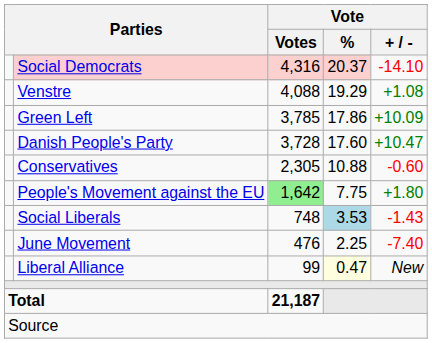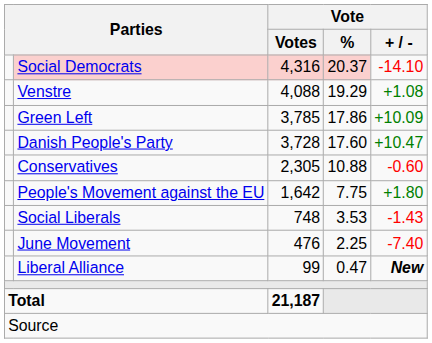(300, 192) lightgreen background -> (300, 192) no background
(352, 218) lightblue background -> (352, 218) no background
(352, 268) lightyellow background -> (352, 268) no background
(407, 268) normal -> (407, 268) bold
